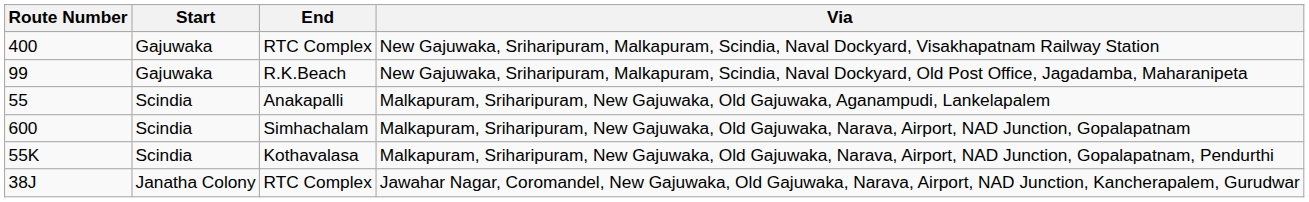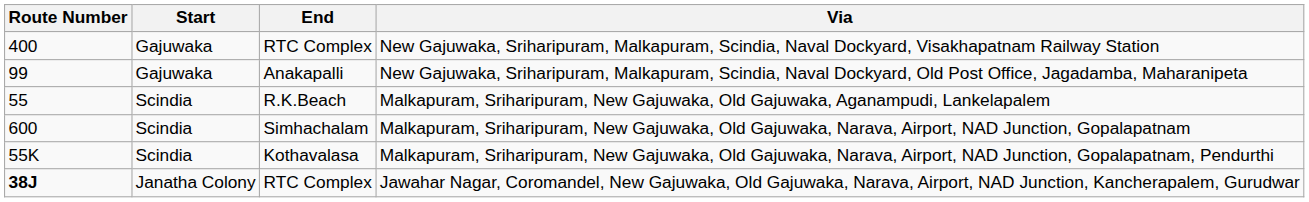(305, 73) R.K.Beach -> (303, 73) Anakapalli
(303, 100) Anakapalli -> (305, 100) R.K.Beach
(22, 182) normal -> (23, 182) bold
